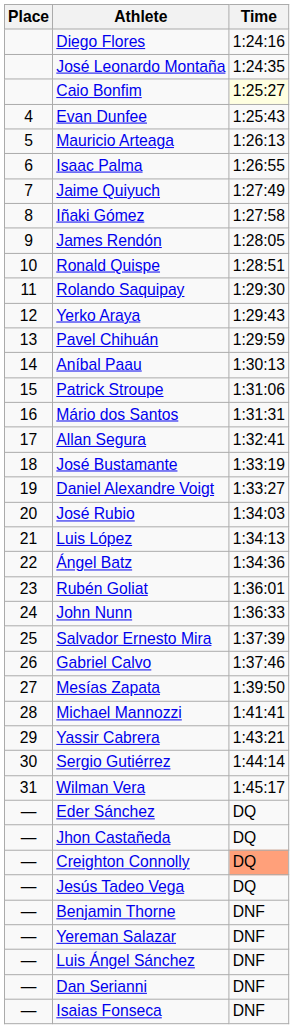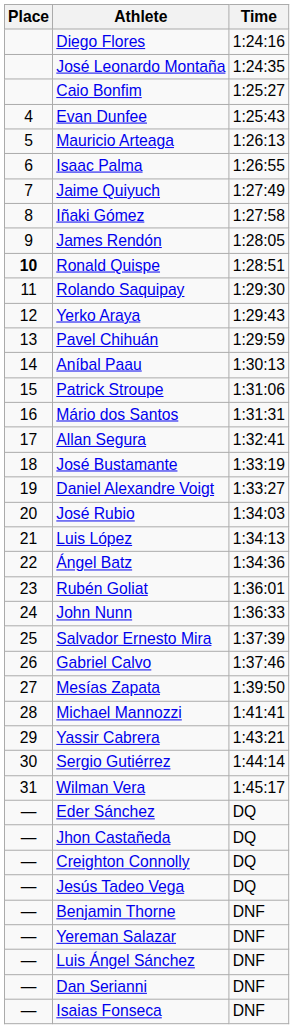(259, 91) lightyellow background -> (259, 91) no background
(29, 265) normal -> (29, 265) bold
(244, 862) lightsalmon background -> (244, 862) no background
